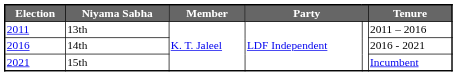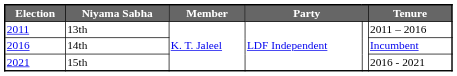(397, 46) 2016 - 2021 -> (394, 46) Incumbent
(394, 62) Incumbent -> (397, 62) 2016 - 2021
